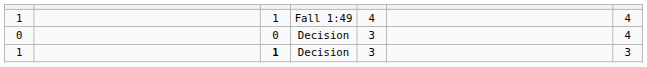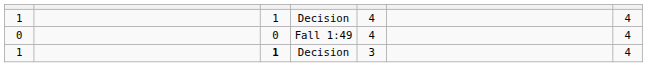(324, 18) Fall 1:49 -> (324, 18) Decision
(324, 36) Decision -> (324, 36) Fall 1:49
(372, 36) 3 -> (372, 36) 4
(628, 53) 3 -> (628, 53) 4
